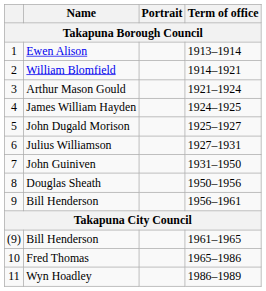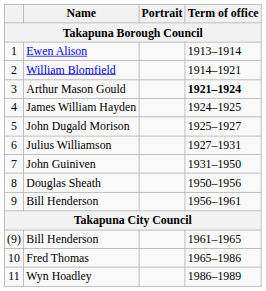(214, 88) normal -> (214, 88) bold
